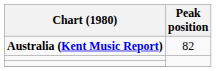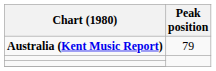(188, 45) 82 -> (188, 45) 79
